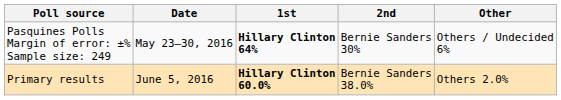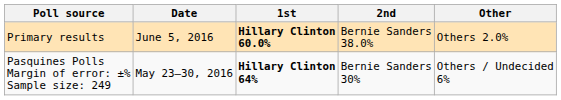rows swapped: (56, 80) <-> (69, 43)
